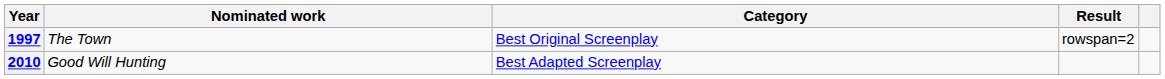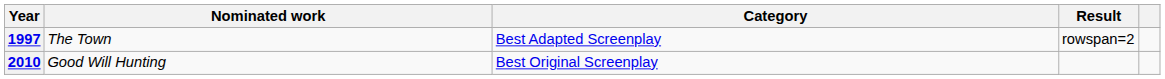(577, 39) Best Original Screenplay -> (578, 39) Best Adapted Screenplay
(578, 62) Best Adapted Screenplay -> (577, 62) Best Original Screenplay
